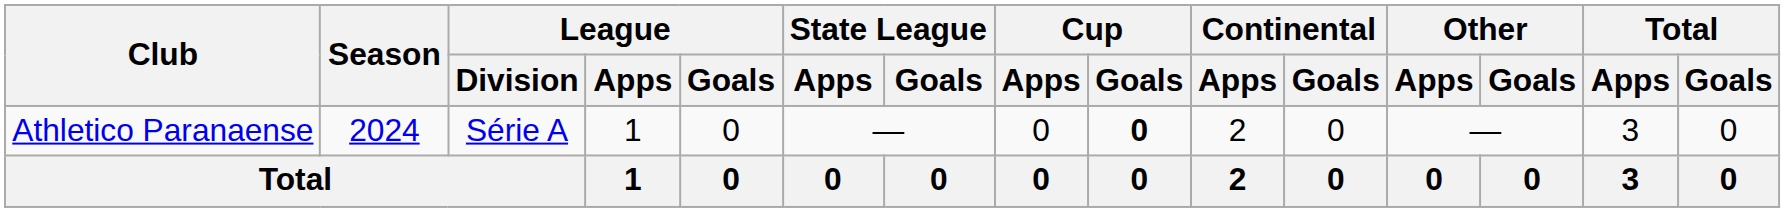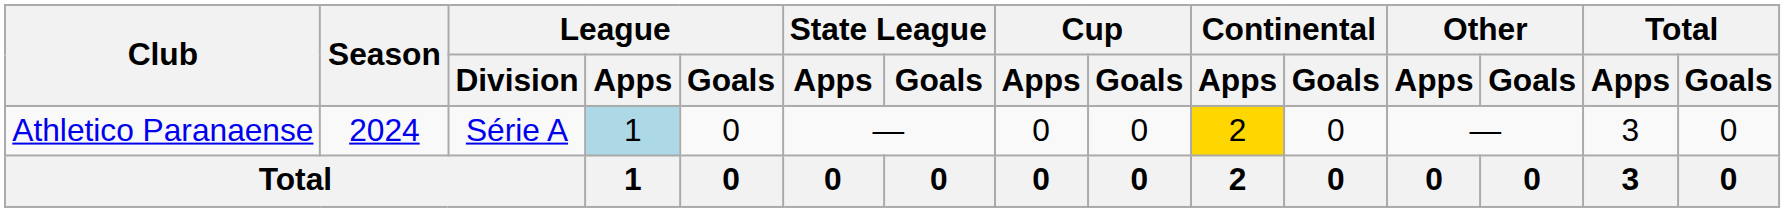(633, 130) no background -> (633, 130) lightblue background
(1139, 130) bold -> (1139, 130) normal
(1238, 130) no background -> (1238, 130) gold background
